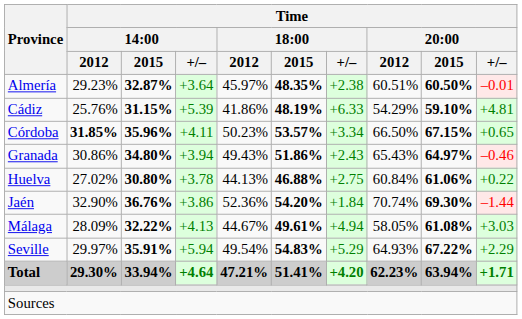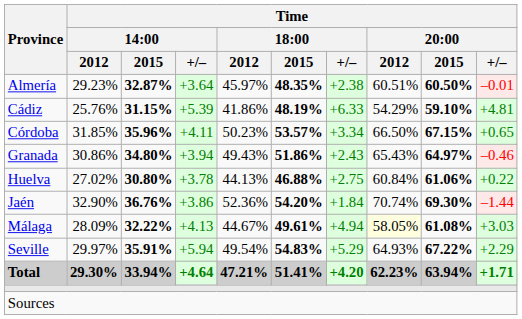(94, 132) bold -> (95, 132) normal
(395, 226) no background -> (395, 226) lightyellow background
